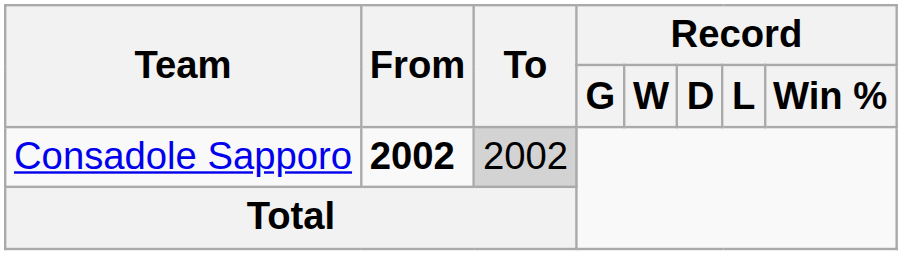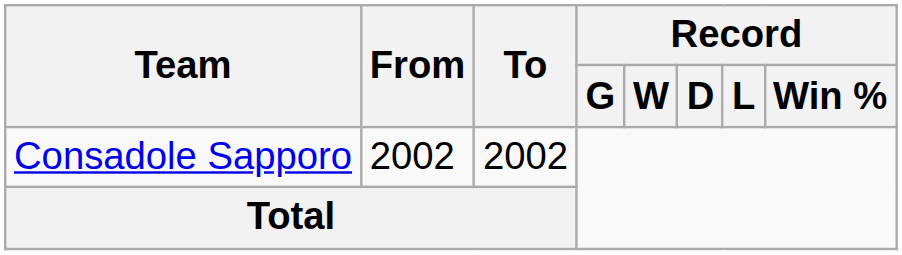(412, 156) bold -> (412, 156) normal
(525, 156) lightgrey background -> (525, 156) no background
